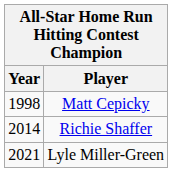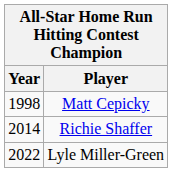(24, 154) 2021 -> (24, 154) 2022
